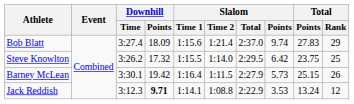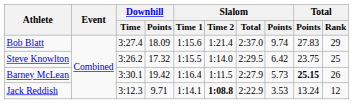(308, 75) normal -> (308, 75) bold
(159, 91) bold -> (159, 91) normal
(221, 91) normal -> (221, 91) bold
